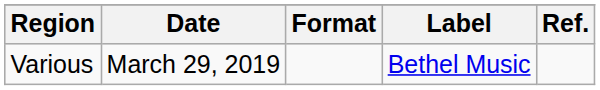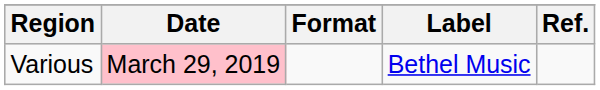(193, 63) no background -> (193, 63) pink background
